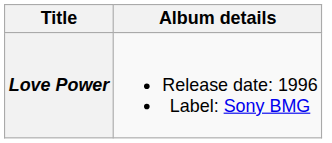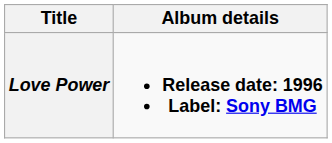(218, 95) normal -> (220, 95) bold
